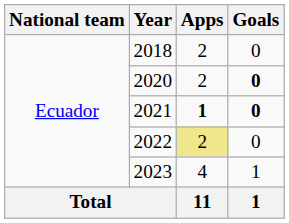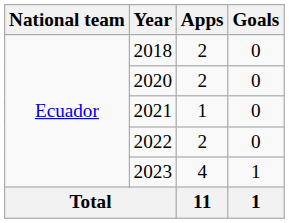(256, 80) bold -> (256, 80) normal
(202, 111) bold -> (202, 111) normal
(256, 111) bold -> (256, 111) normal
(202, 141) khaki background -> (202, 141) no background
